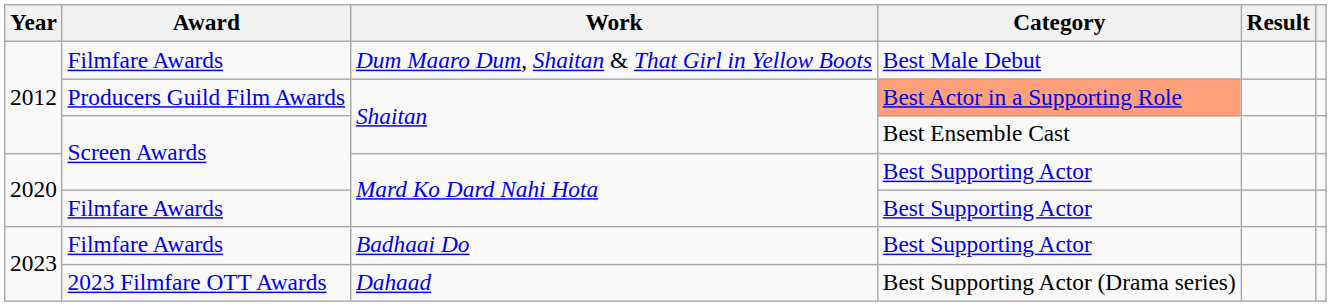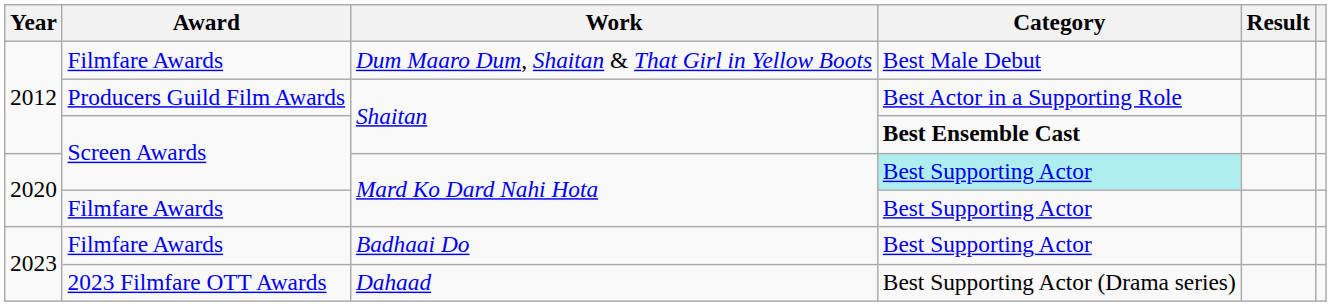(1032, 97) lightsalmon background -> (1032, 97) no background
(976, 134) normal -> (981, 134) bold
(987, 171) no background -> (987, 171) paleturquoise background
